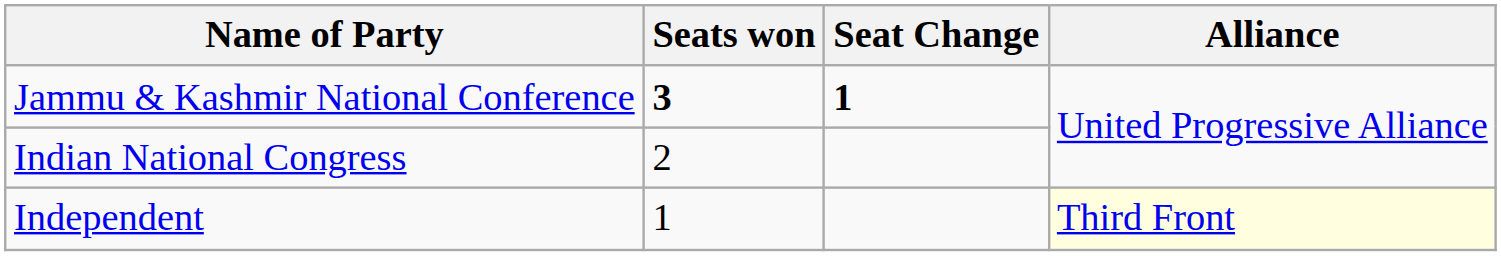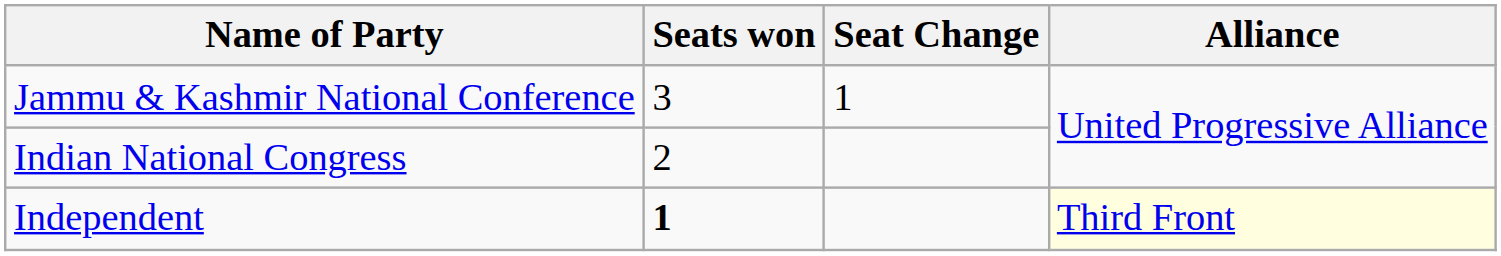(662, 95) bold -> (662, 95) normal
(843, 95) bold -> (843, 95) normal
(662, 217) normal -> (662, 217) bold
